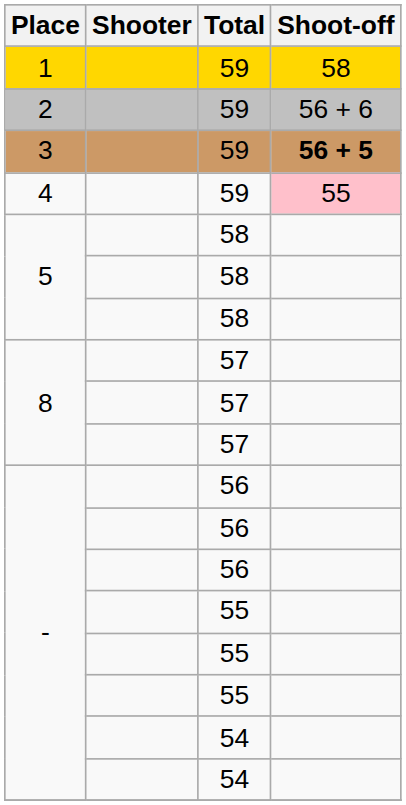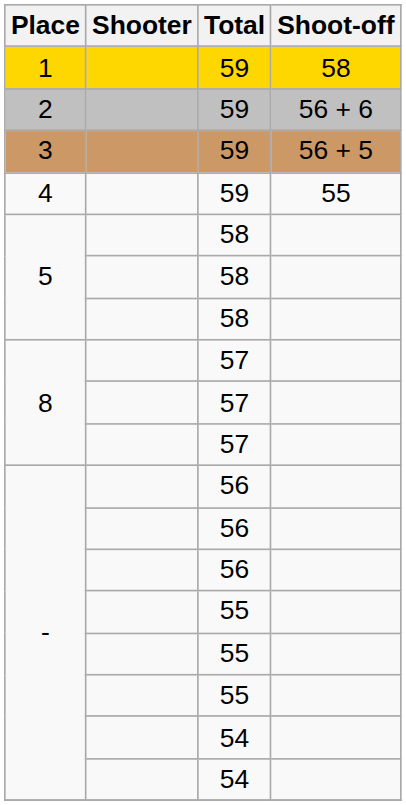(336, 151) bold -> (336, 151) normal
(336, 192) pink background -> (336, 192) no background
